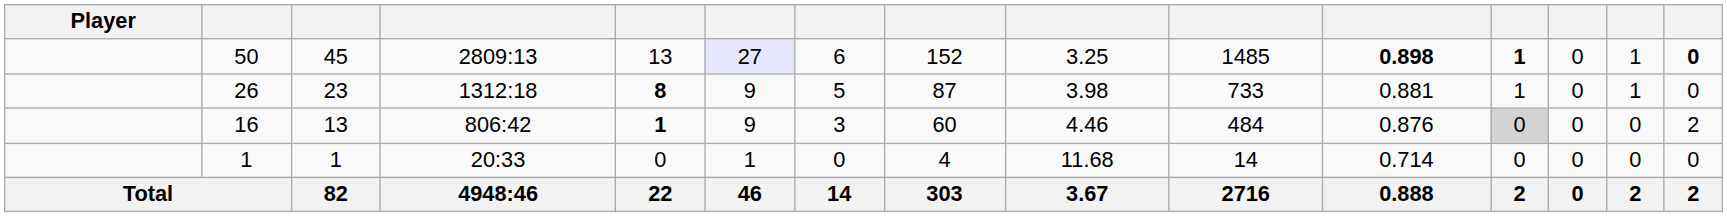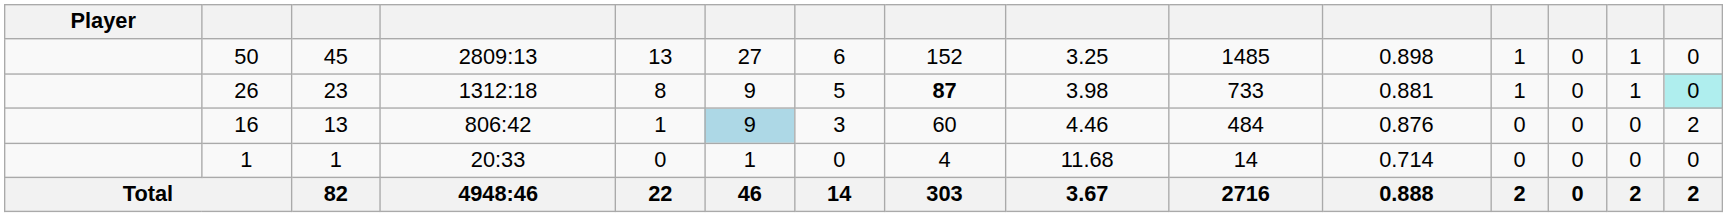(750, 56) lavender background -> (750, 56) no background
(1406, 56) bold -> (1406, 56) normal
(1520, 56) bold -> (1520, 56) normal
(1693, 56) bold -> (1693, 56) normal
(660, 90) bold -> (660, 90) normal
(944, 90) normal -> (944, 90) bold
(1693, 90) no background -> (1693, 90) paleturquoise background
(660, 125) bold -> (660, 125) normal
(750, 125) no background -> (750, 125) lightblue background
(1520, 125) lightgrey background -> (1520, 125) no background
